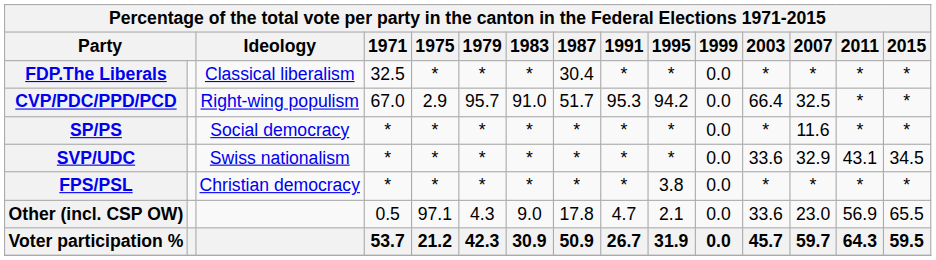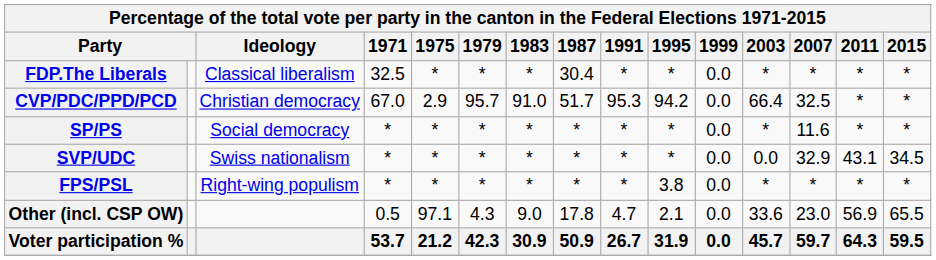(280, 102) Right-wing populism -> (280, 102) Christian democracy
(766, 158) 33.6 -> (766, 158) 0.0
(280, 185) Christian democracy -> (280, 185) Right-wing populism
